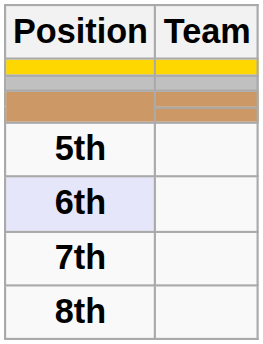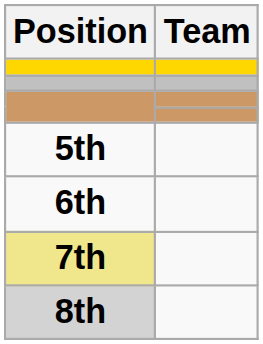(80, 203) lavender background -> (80, 203) no background
(80, 257) no background -> (80, 257) khaki background
(80, 311) no background -> (80, 311) lightgrey background
